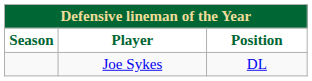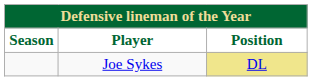(257, 64) no background -> (257, 64) khaki background
